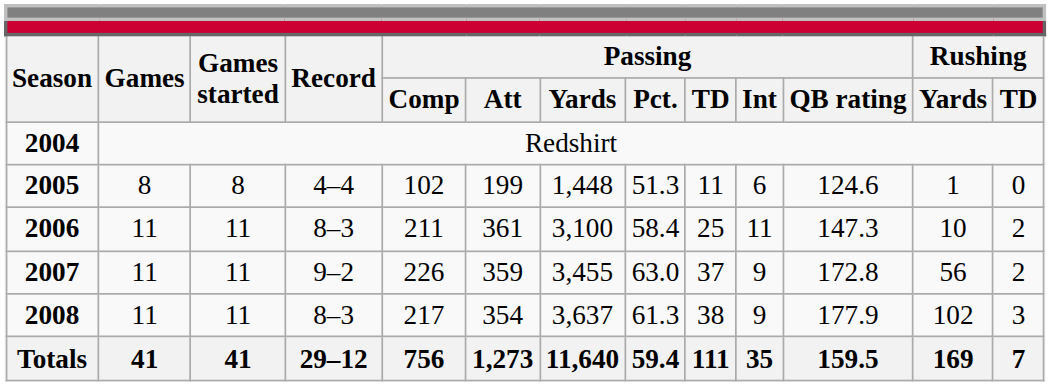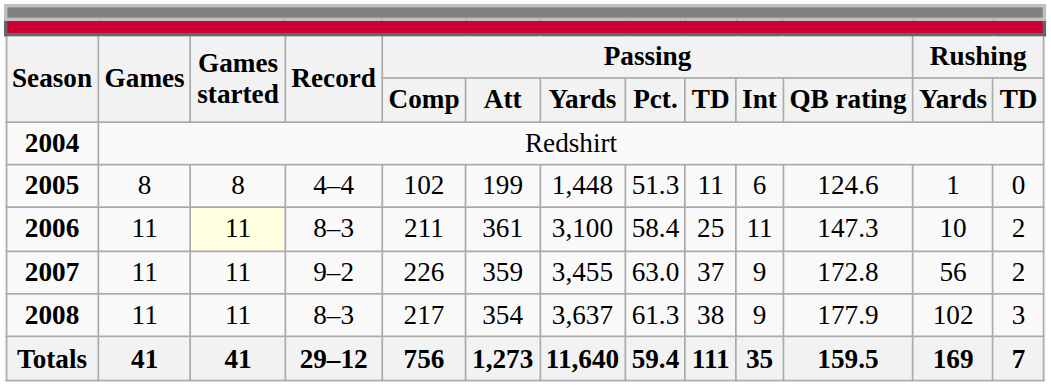(238, 228) no background -> (238, 228) lightyellow background
